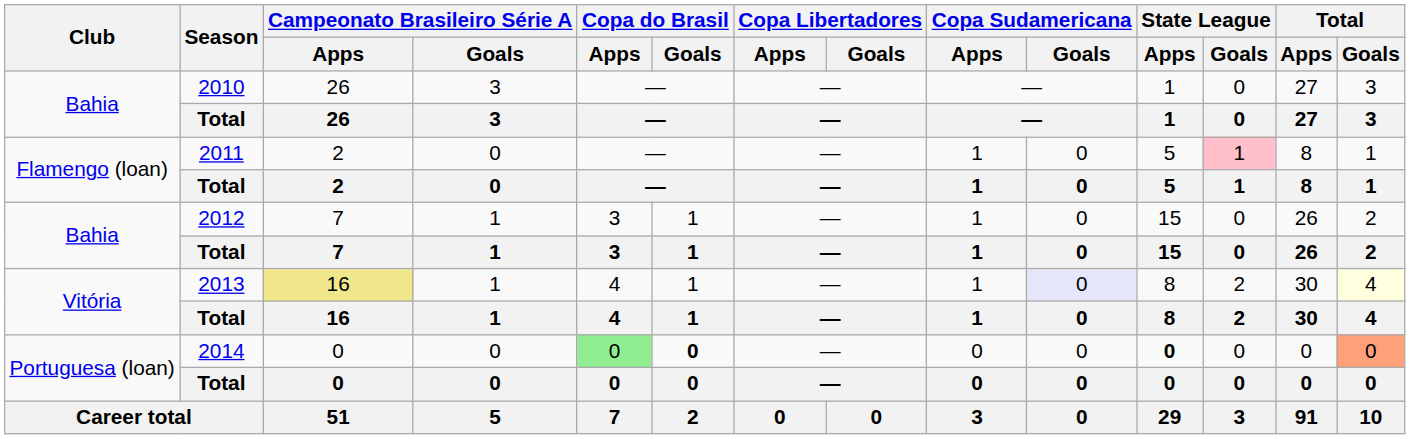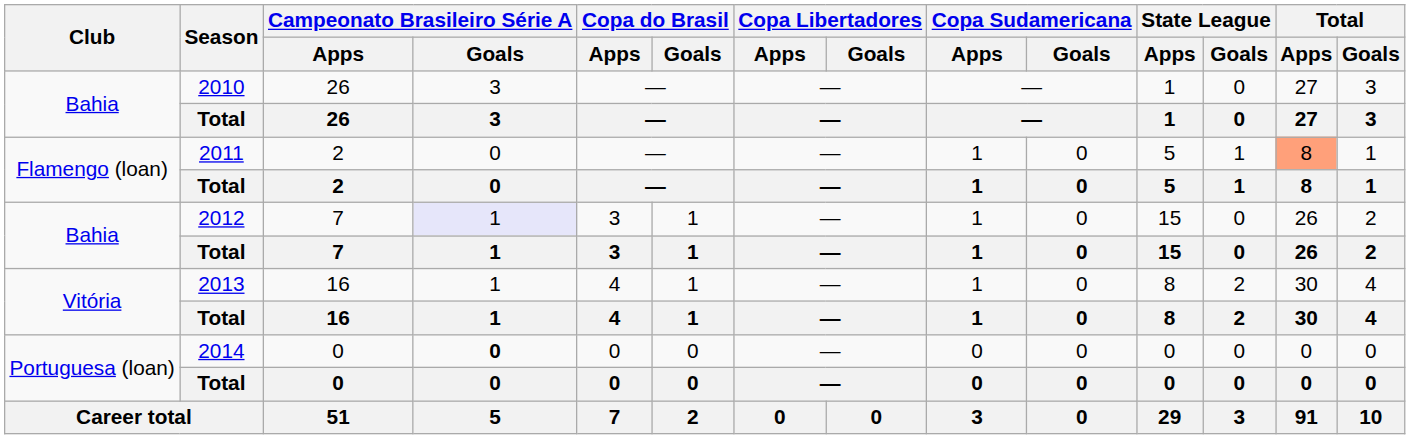(1239, 152) pink background -> (1239, 152) no background
(1306, 152) no background -> (1306, 152) lightsalmon background
(495, 218) no background -> (495, 218) lavender background
(338, 284) khaki background -> (338, 284) no background
(1082, 284) lavender background -> (1082, 284) no background
(1371, 284) lightyellow background -> (1371, 284) no background
(495, 350) normal -> (495, 350) bold
(614, 350) lightgreen background -> (614, 350) no background
(693, 350) bold -> (693, 350) normal
(1170, 350) bold -> (1170, 350) normal
(1371, 350) lightsalmon background -> (1371, 350) no background
